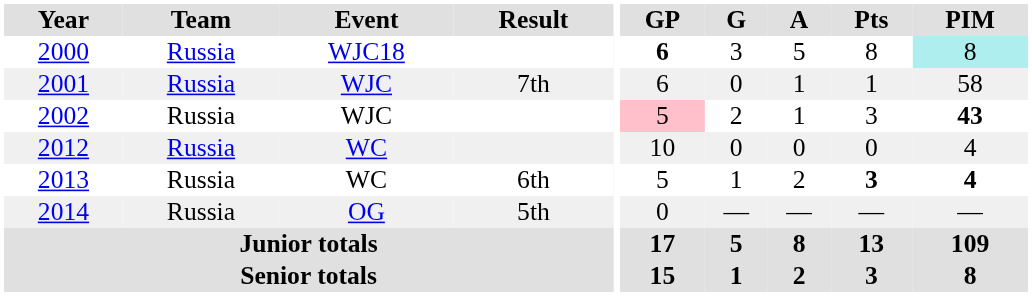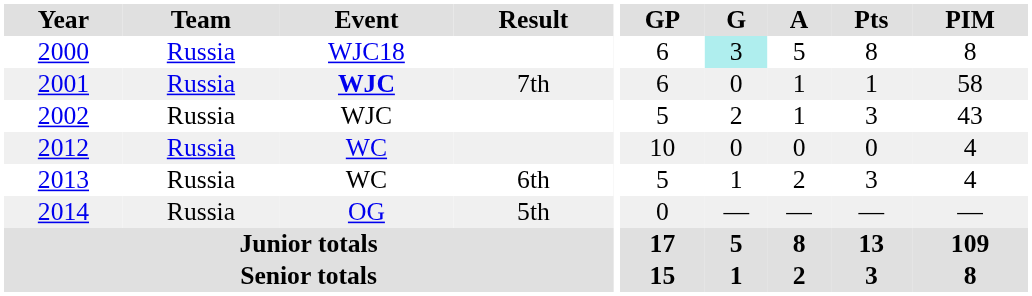(662, 51) bold -> (662, 51) normal
(736, 51) no background -> (736, 51) paleturquoise background
(970, 51) paleturquoise background -> (970, 51) no background
(366, 83) normal -> (366, 83) bold
(662, 115) pink background -> (662, 115) no background
(970, 115) bold -> (970, 115) normal
(871, 179) bold -> (871, 179) normal
(970, 179) bold -> (970, 179) normal
